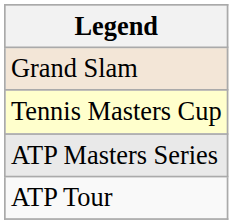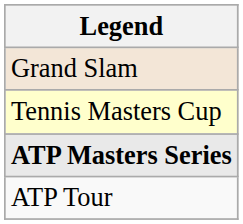(115, 153) normal -> (121, 153) bold
